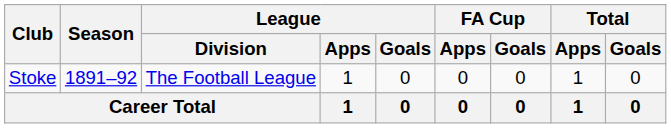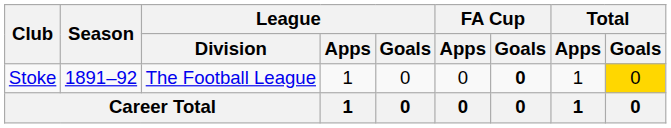(520, 78) normal -> (520, 78) bold
(635, 78) no background -> (635, 78) gold background
